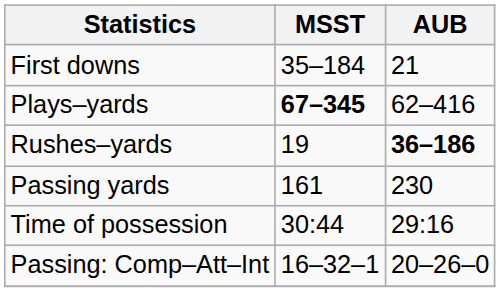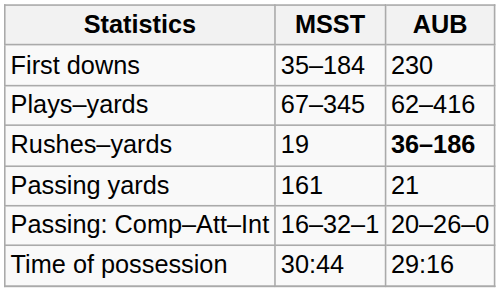(405, 64) 21 -> (412, 64) 230
(323, 105) bold -> (323, 105) normal
(412, 185) 230 -> (405, 185) 21
rows swapped: (140, 265) <-> (119, 225)
